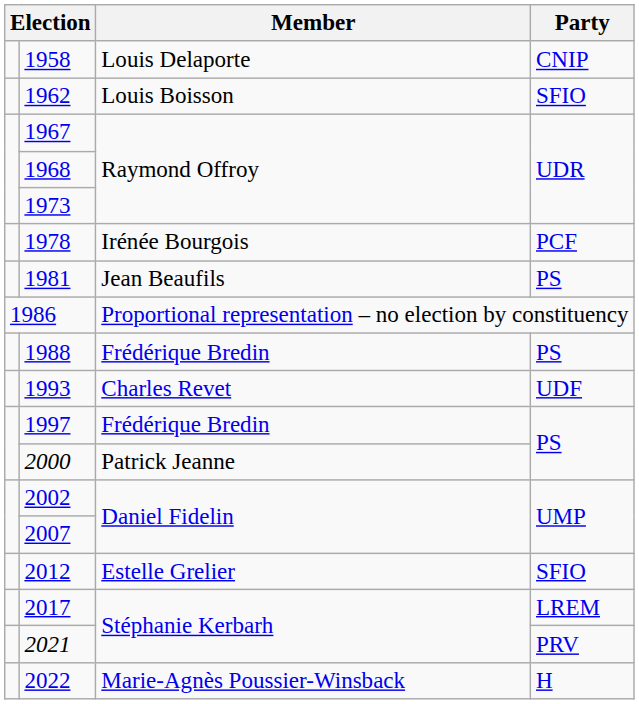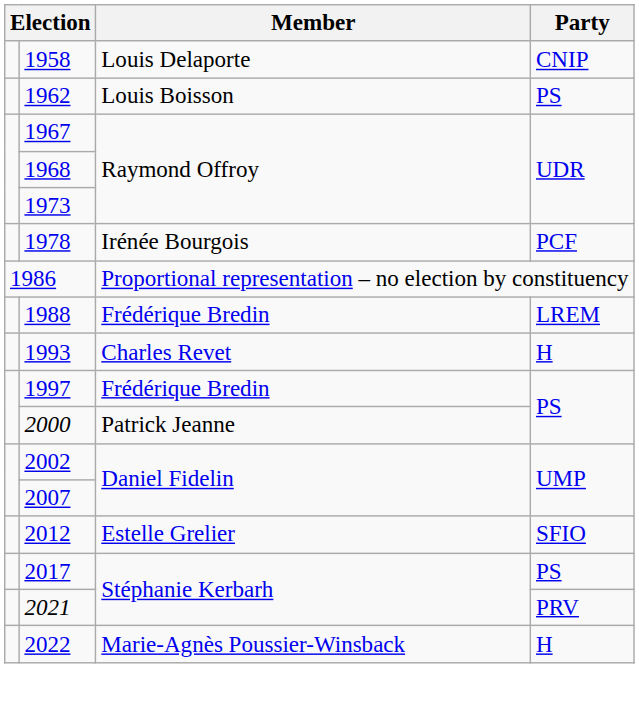(561, 95) SFIO -> (549, 95) PS
- row: (47, 278)
(549, 351) PS -> (568, 315) LREM
(559, 388) UDF -> (544, 351) H
(568, 607) LREM -> (549, 570) PS
